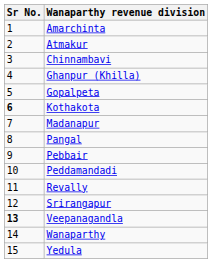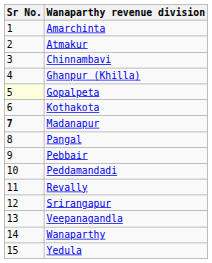(10, 92) no background -> (10, 92) lightyellow background
(10, 108) bold -> (10, 108) normal
(10, 124) normal -> (10, 124) bold
(13, 219) bold -> (13, 219) normal
